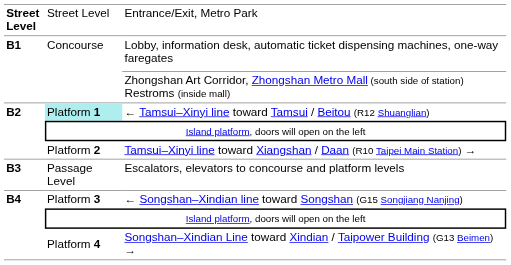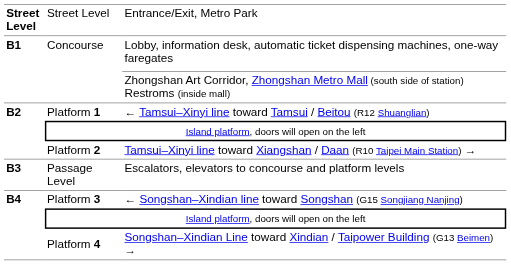(74, 112) paleturquoise background -> (74, 112) no background
